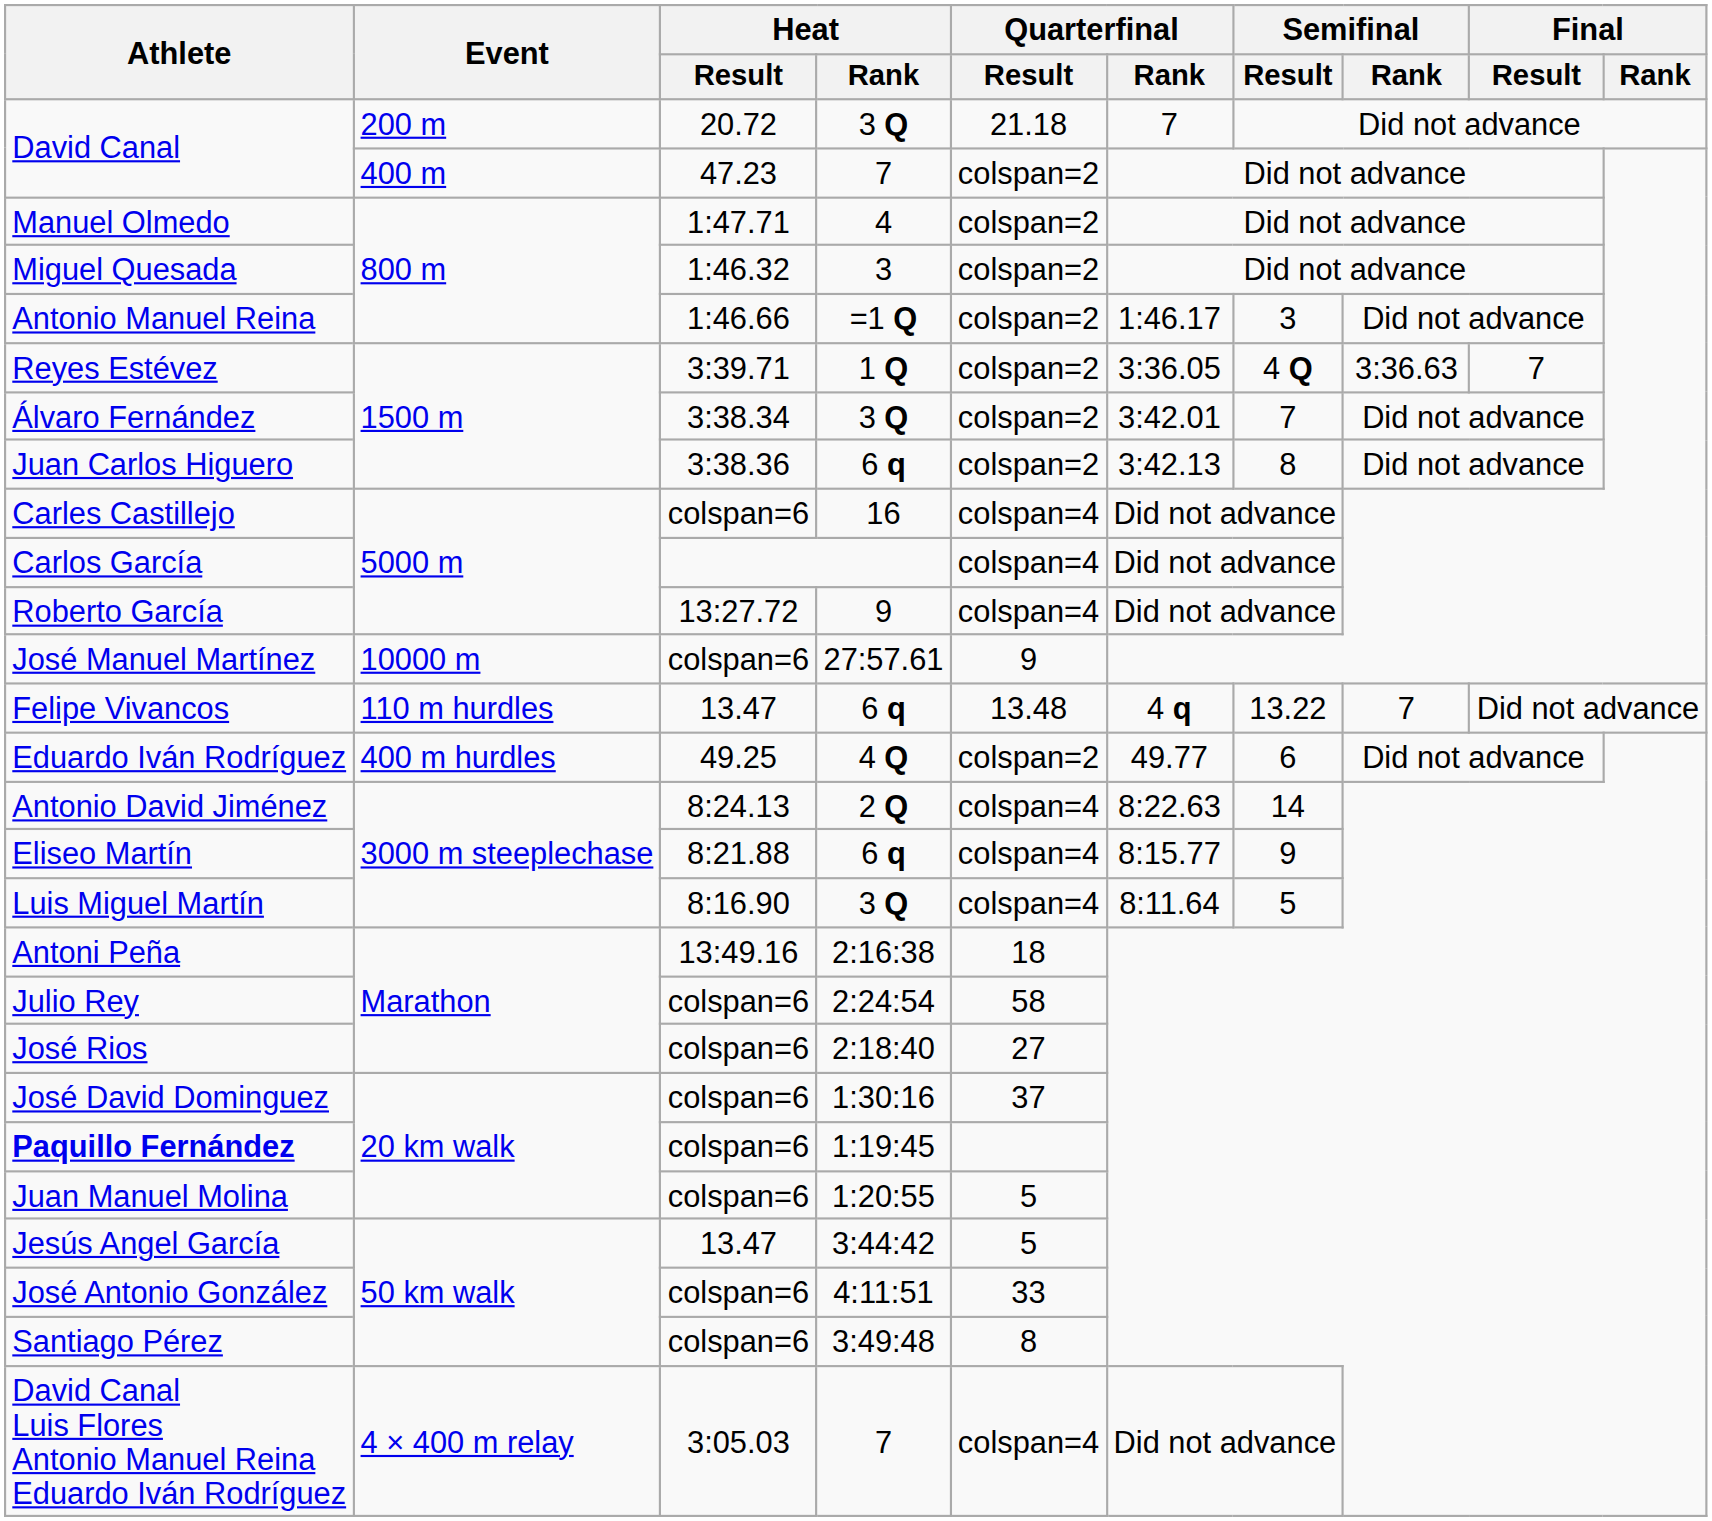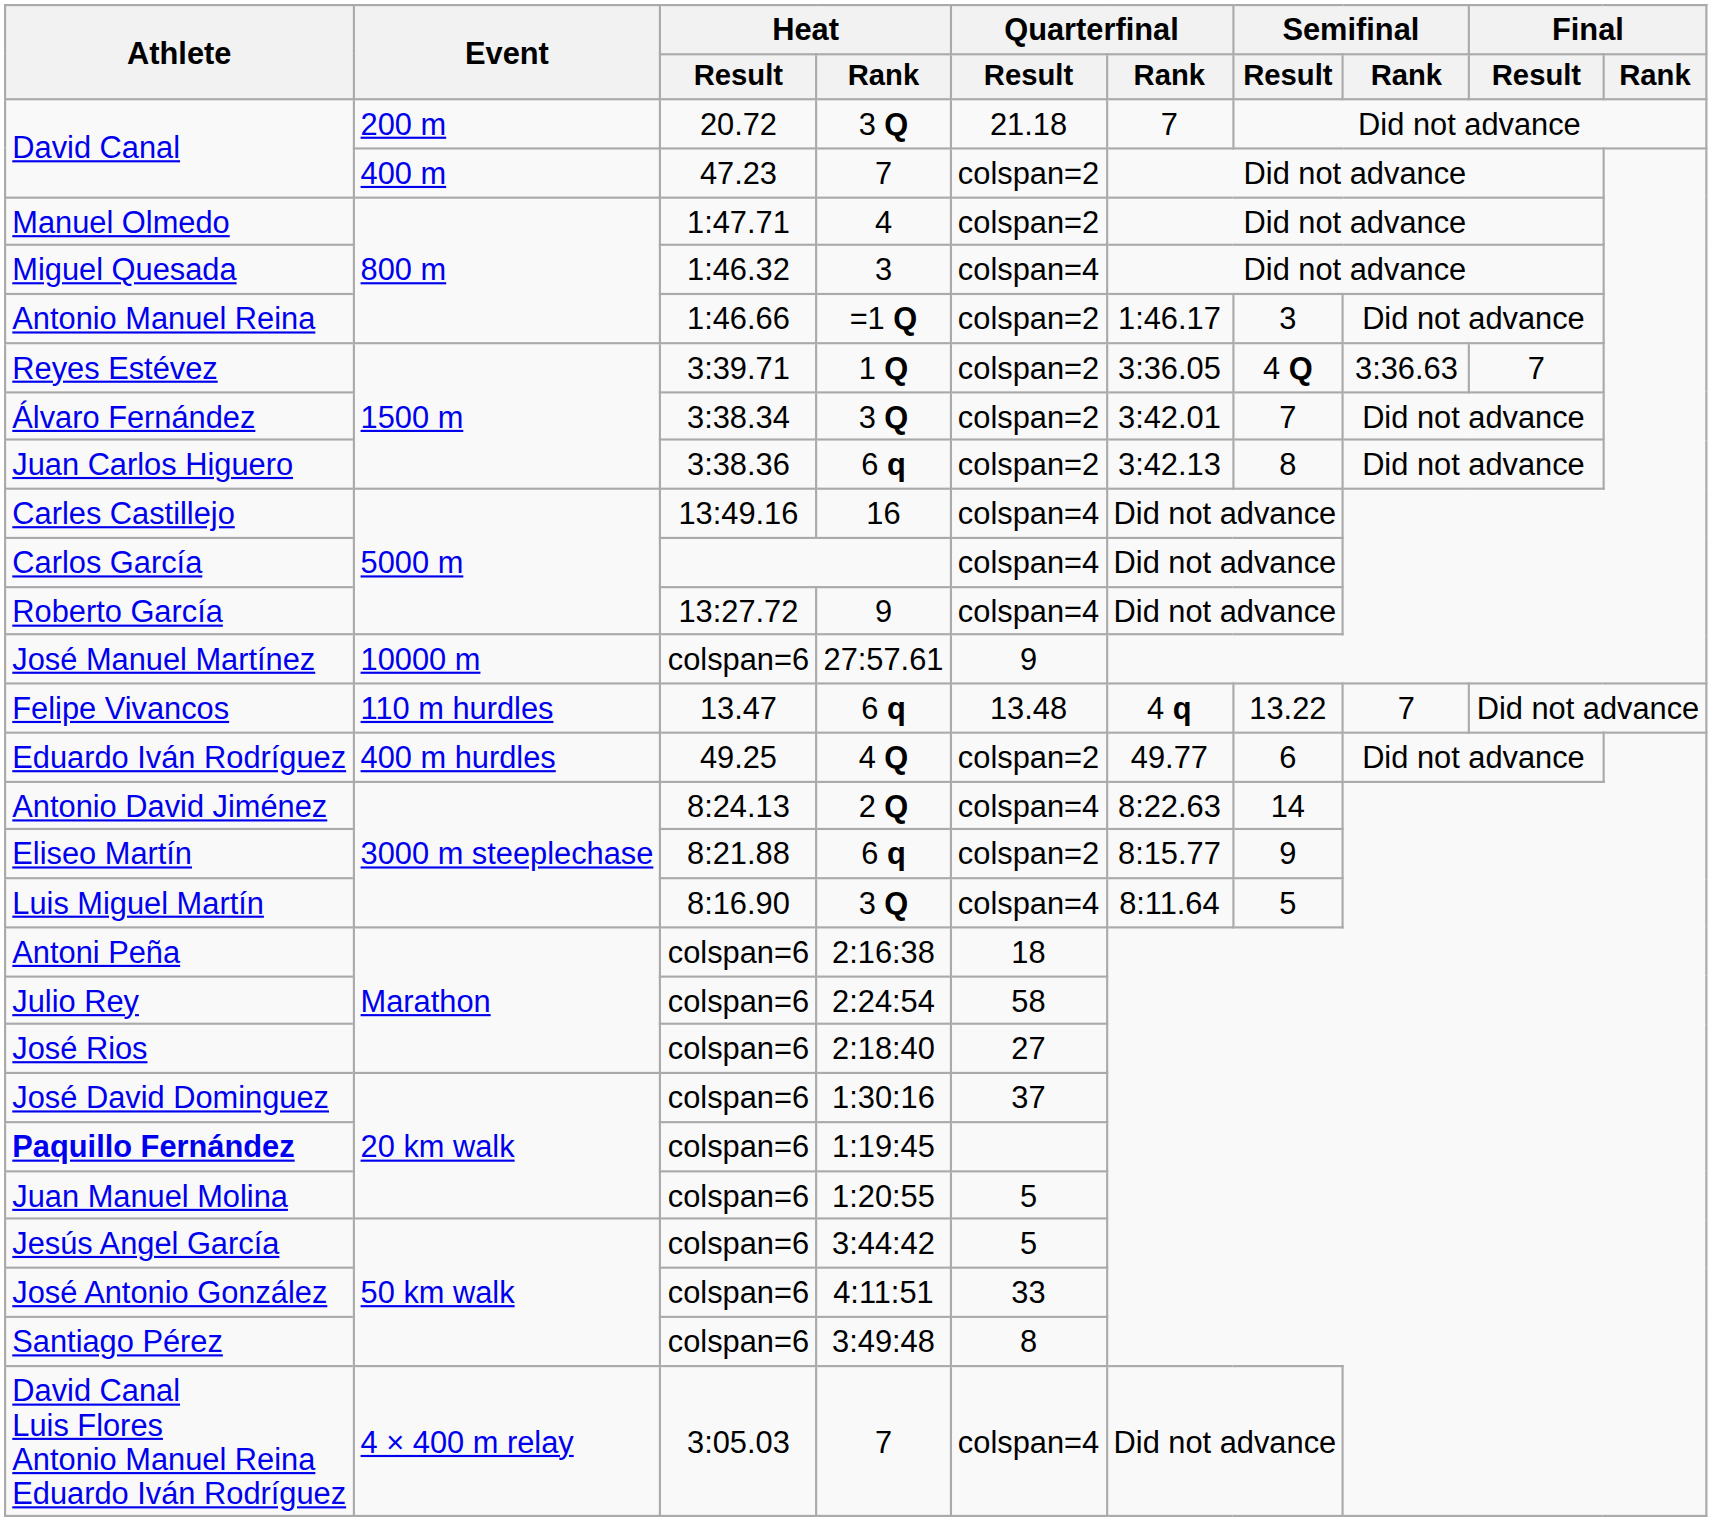(1029, 270) colspan=2 -> (1029, 270) colspan=4
(738, 514) colspan=6 -> (738, 514) 13:49.16
(1029, 855) colspan=4 -> (1029, 855) colspan=2
(738, 952) 13:49.16 -> (738, 952) colspan=6
(738, 1244) 13.47 -> (738, 1244) colspan=6
